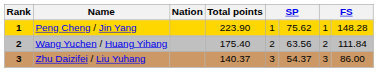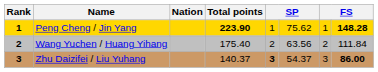(235, 28) normal -> (235, 28) bold
(352, 28) normal -> (352, 28) bold
(272, 59) normal -> (272, 59) bold
(352, 59) normal -> (352, 59) bold
